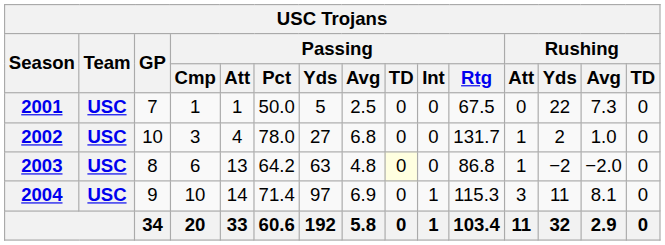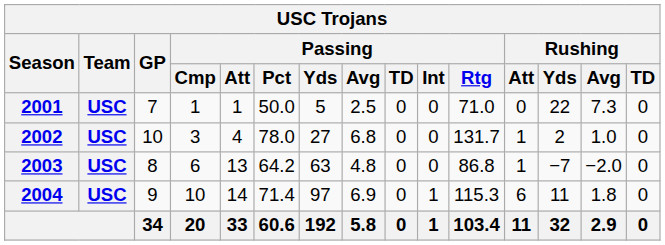(477, 107) 67.5 -> (477, 107) 71.0
(401, 166) lightyellow background -> (401, 166) no background
(560, 166) −2 -> (560, 166) −7
(521, 195) 3 -> (521, 195) 6
(604, 195) 8.1 -> (604, 195) 1.8
